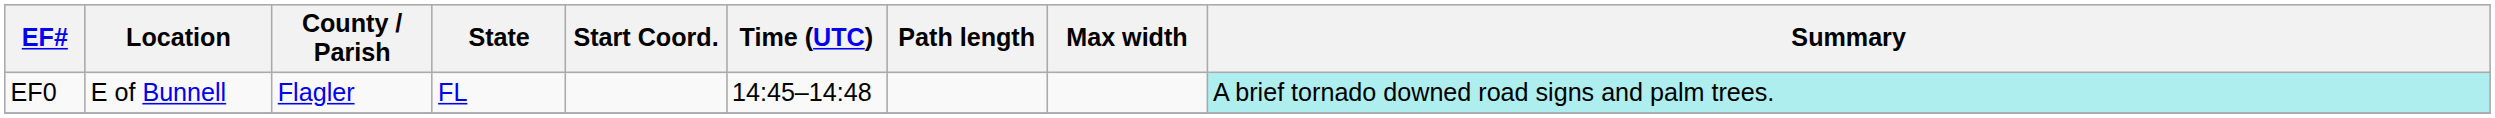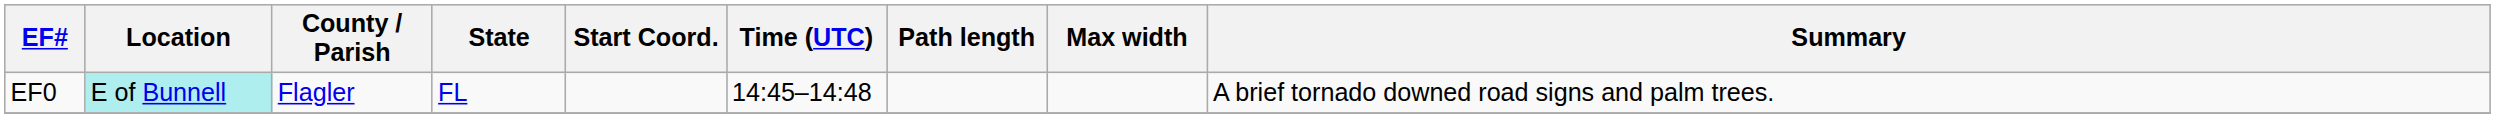(158, 92) no background -> (158, 92) paleturquoise background
(1494, 92) paleturquoise background -> (1494, 92) no background
